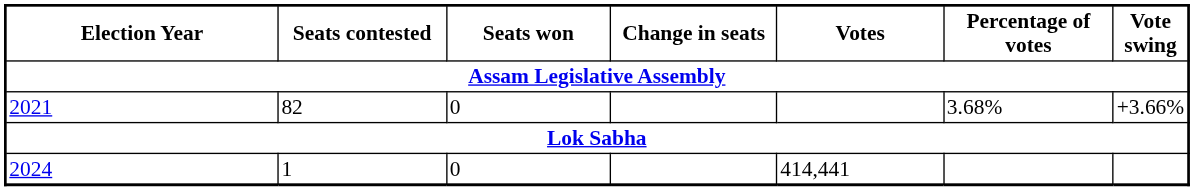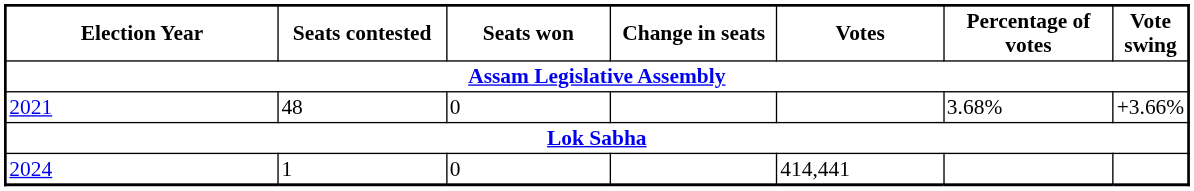(292, 107) 82 -> (292, 107) 48
